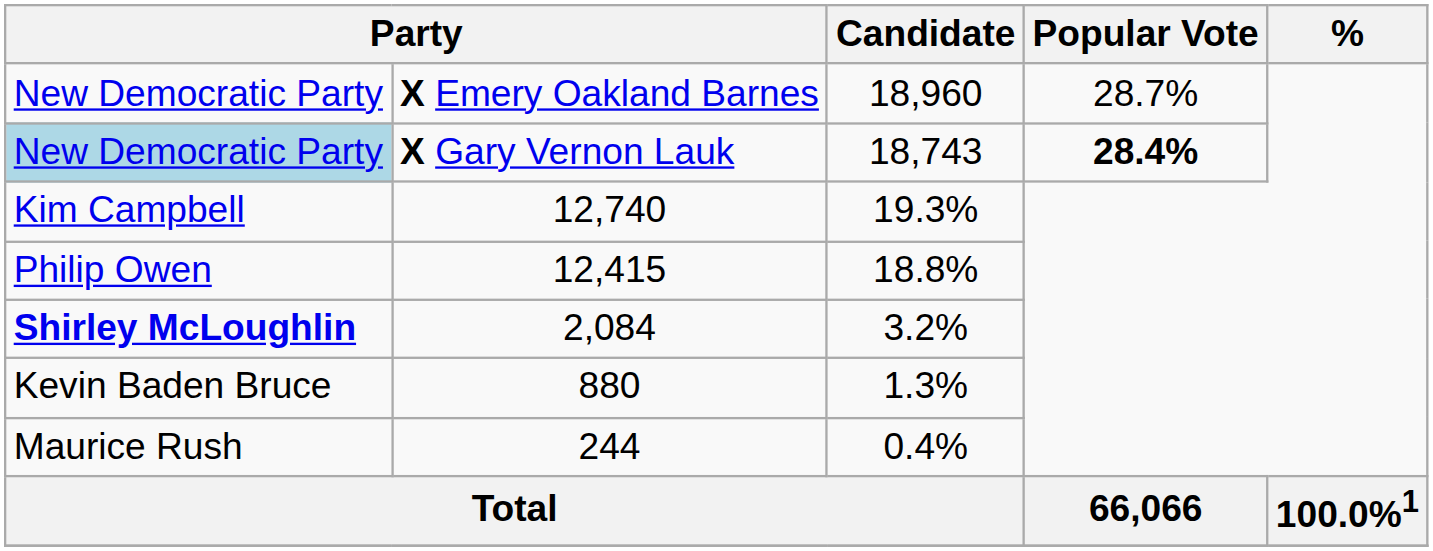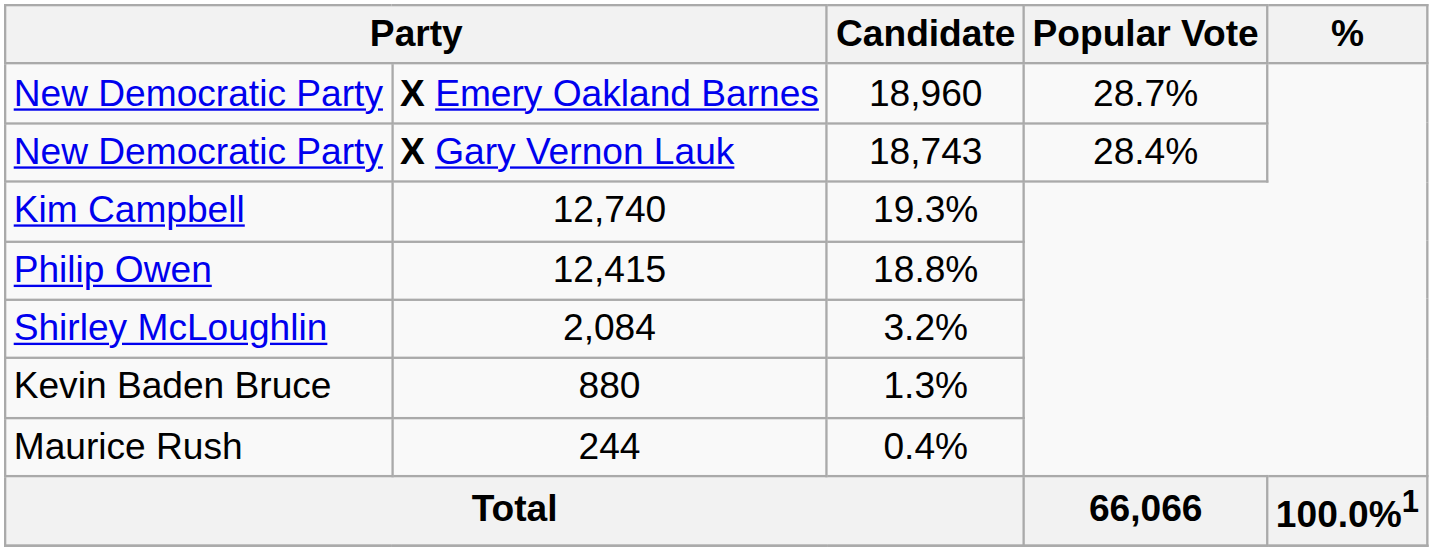(198, 151) lightblue background -> (198, 151) no background
(1146, 151) bold -> (1146, 151) normal
(185, 328) bold -> (171, 328) normal
